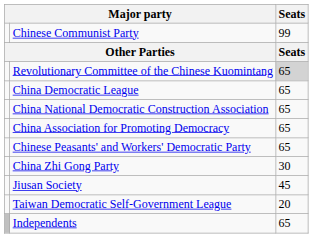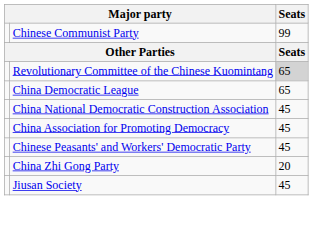(284, 109) 65 -> (284, 109) 45
(284, 128) 65 -> (284, 128) 45
(284, 147) 65 -> (284, 147) 45
(284, 166) 30 -> (284, 166) 20
- row: (122, 204)
- row: (45, 223)
